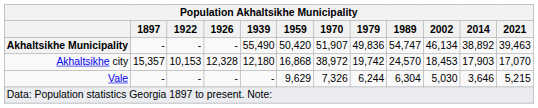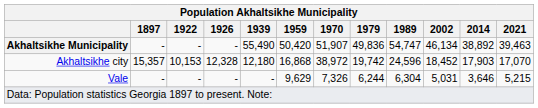(405, 62) 24,570 -> (405, 62) 24,596
(442, 62) 18,453 -> (442, 62) 18,452
(445, 78) 5,030 -> (445, 78) 5,031
